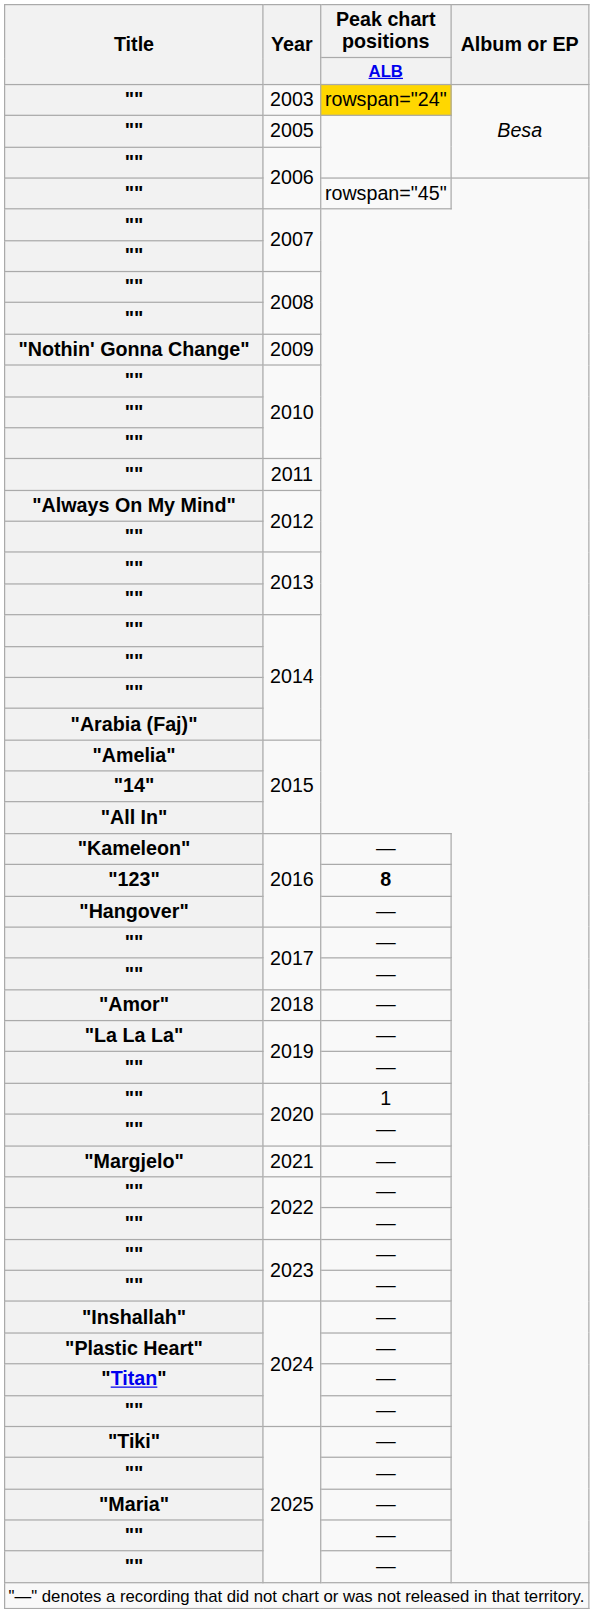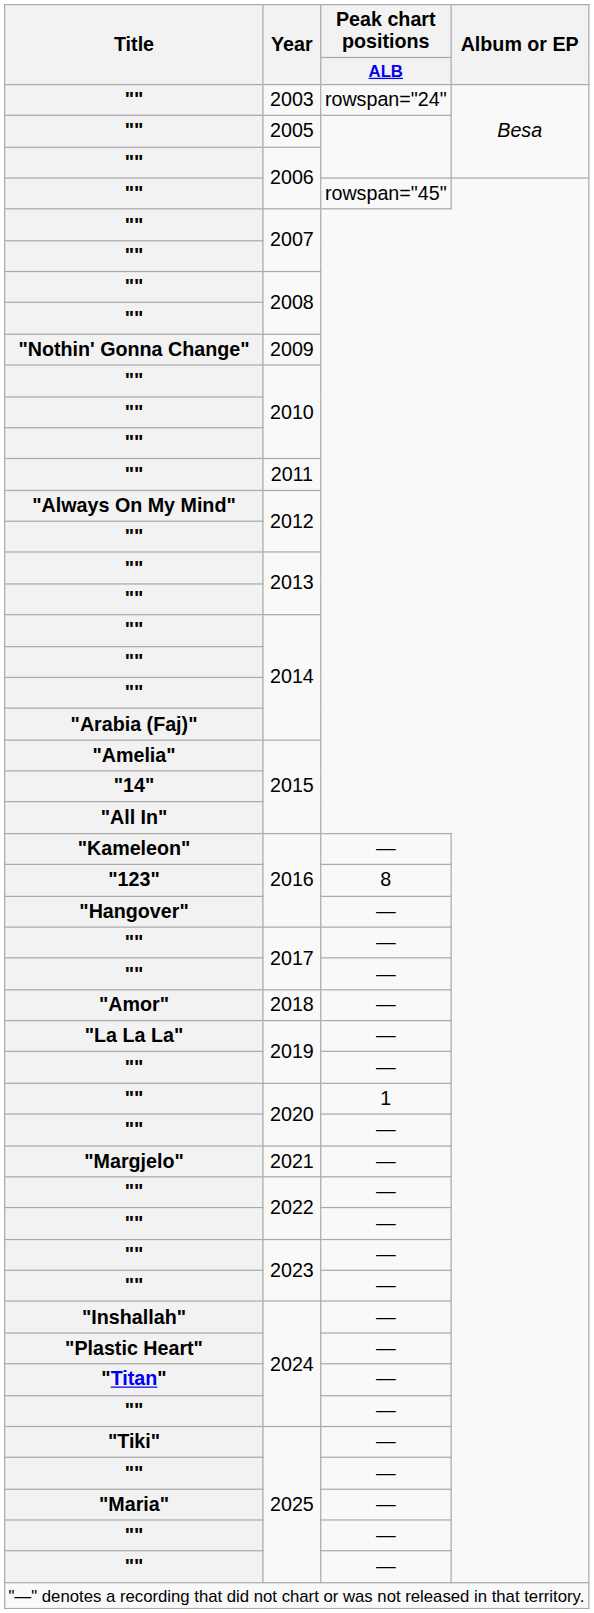(386, 99) gold background -> (386, 99) no background
(386, 880) bold -> (386, 880) normal
